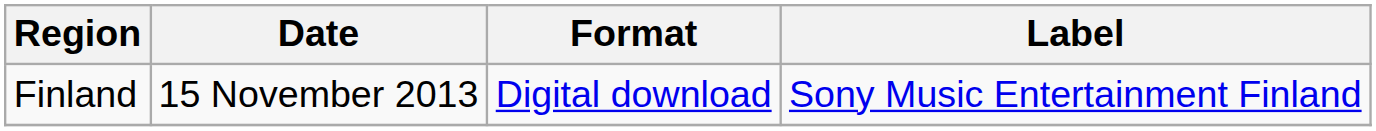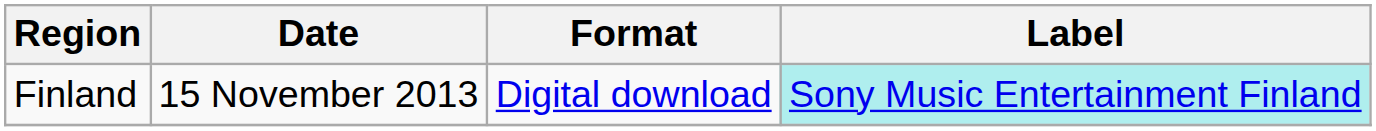(1075, 93) no background -> (1075, 93) paleturquoise background
